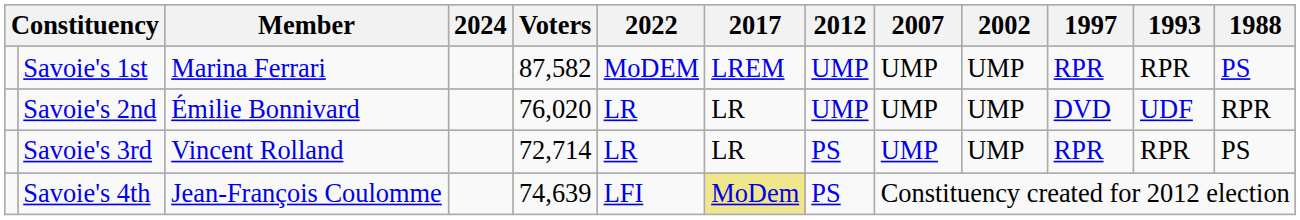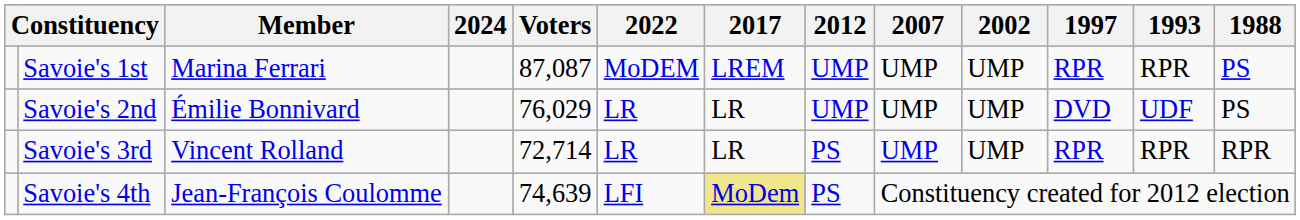(555, 67) 87,582 -> (555, 67) 87,087
(555, 109) 76,020 -> (555, 109) 76,029
(1246, 109) RPR -> (1236, 109) PS
(1236, 151) PS -> (1246, 151) RPR
